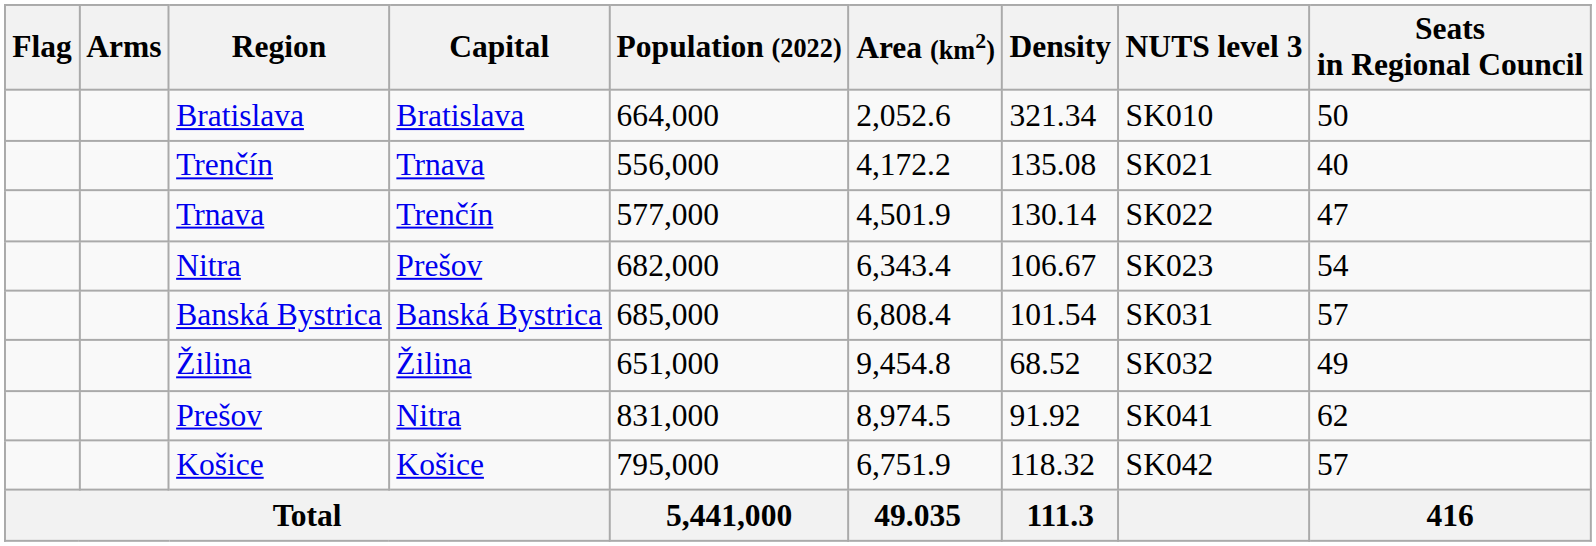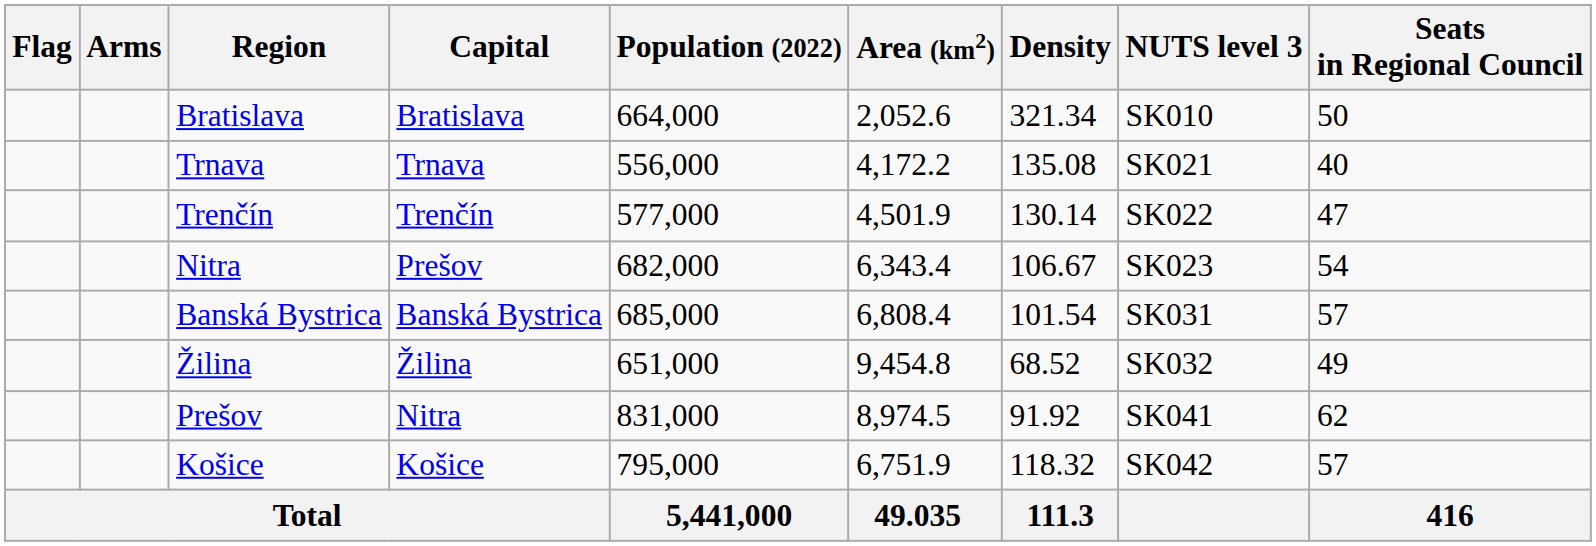(225, 164) Trenčín -> (220, 164) Trnava
(220, 214) Trnava -> (225, 214) Trenčín
